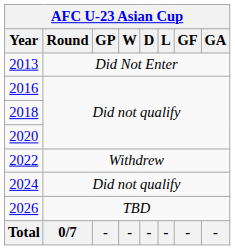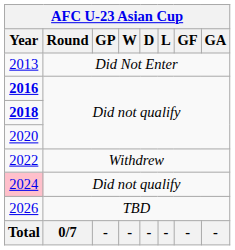(24, 88) normal -> (24, 88) bold
(24, 112) normal -> (24, 112) bold
(24, 184) no background -> (24, 184) pink background
